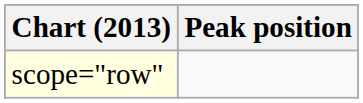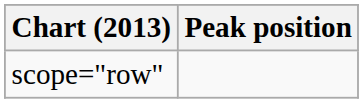(88, 73) lightyellow background -> (88, 73) no background
